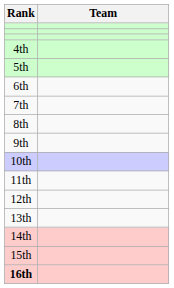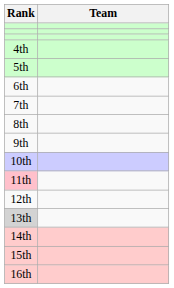(21, 180) no background -> (21, 180) pink background
(21, 218) no background -> (21, 218) lightgrey background
(21, 274) bold -> (21, 274) normal
